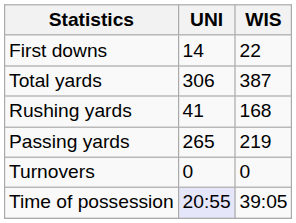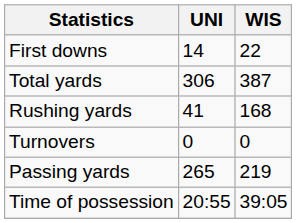rows swapped: (69, 141) <-> (52, 172)
(207, 202) lavender background -> (207, 202) no background
